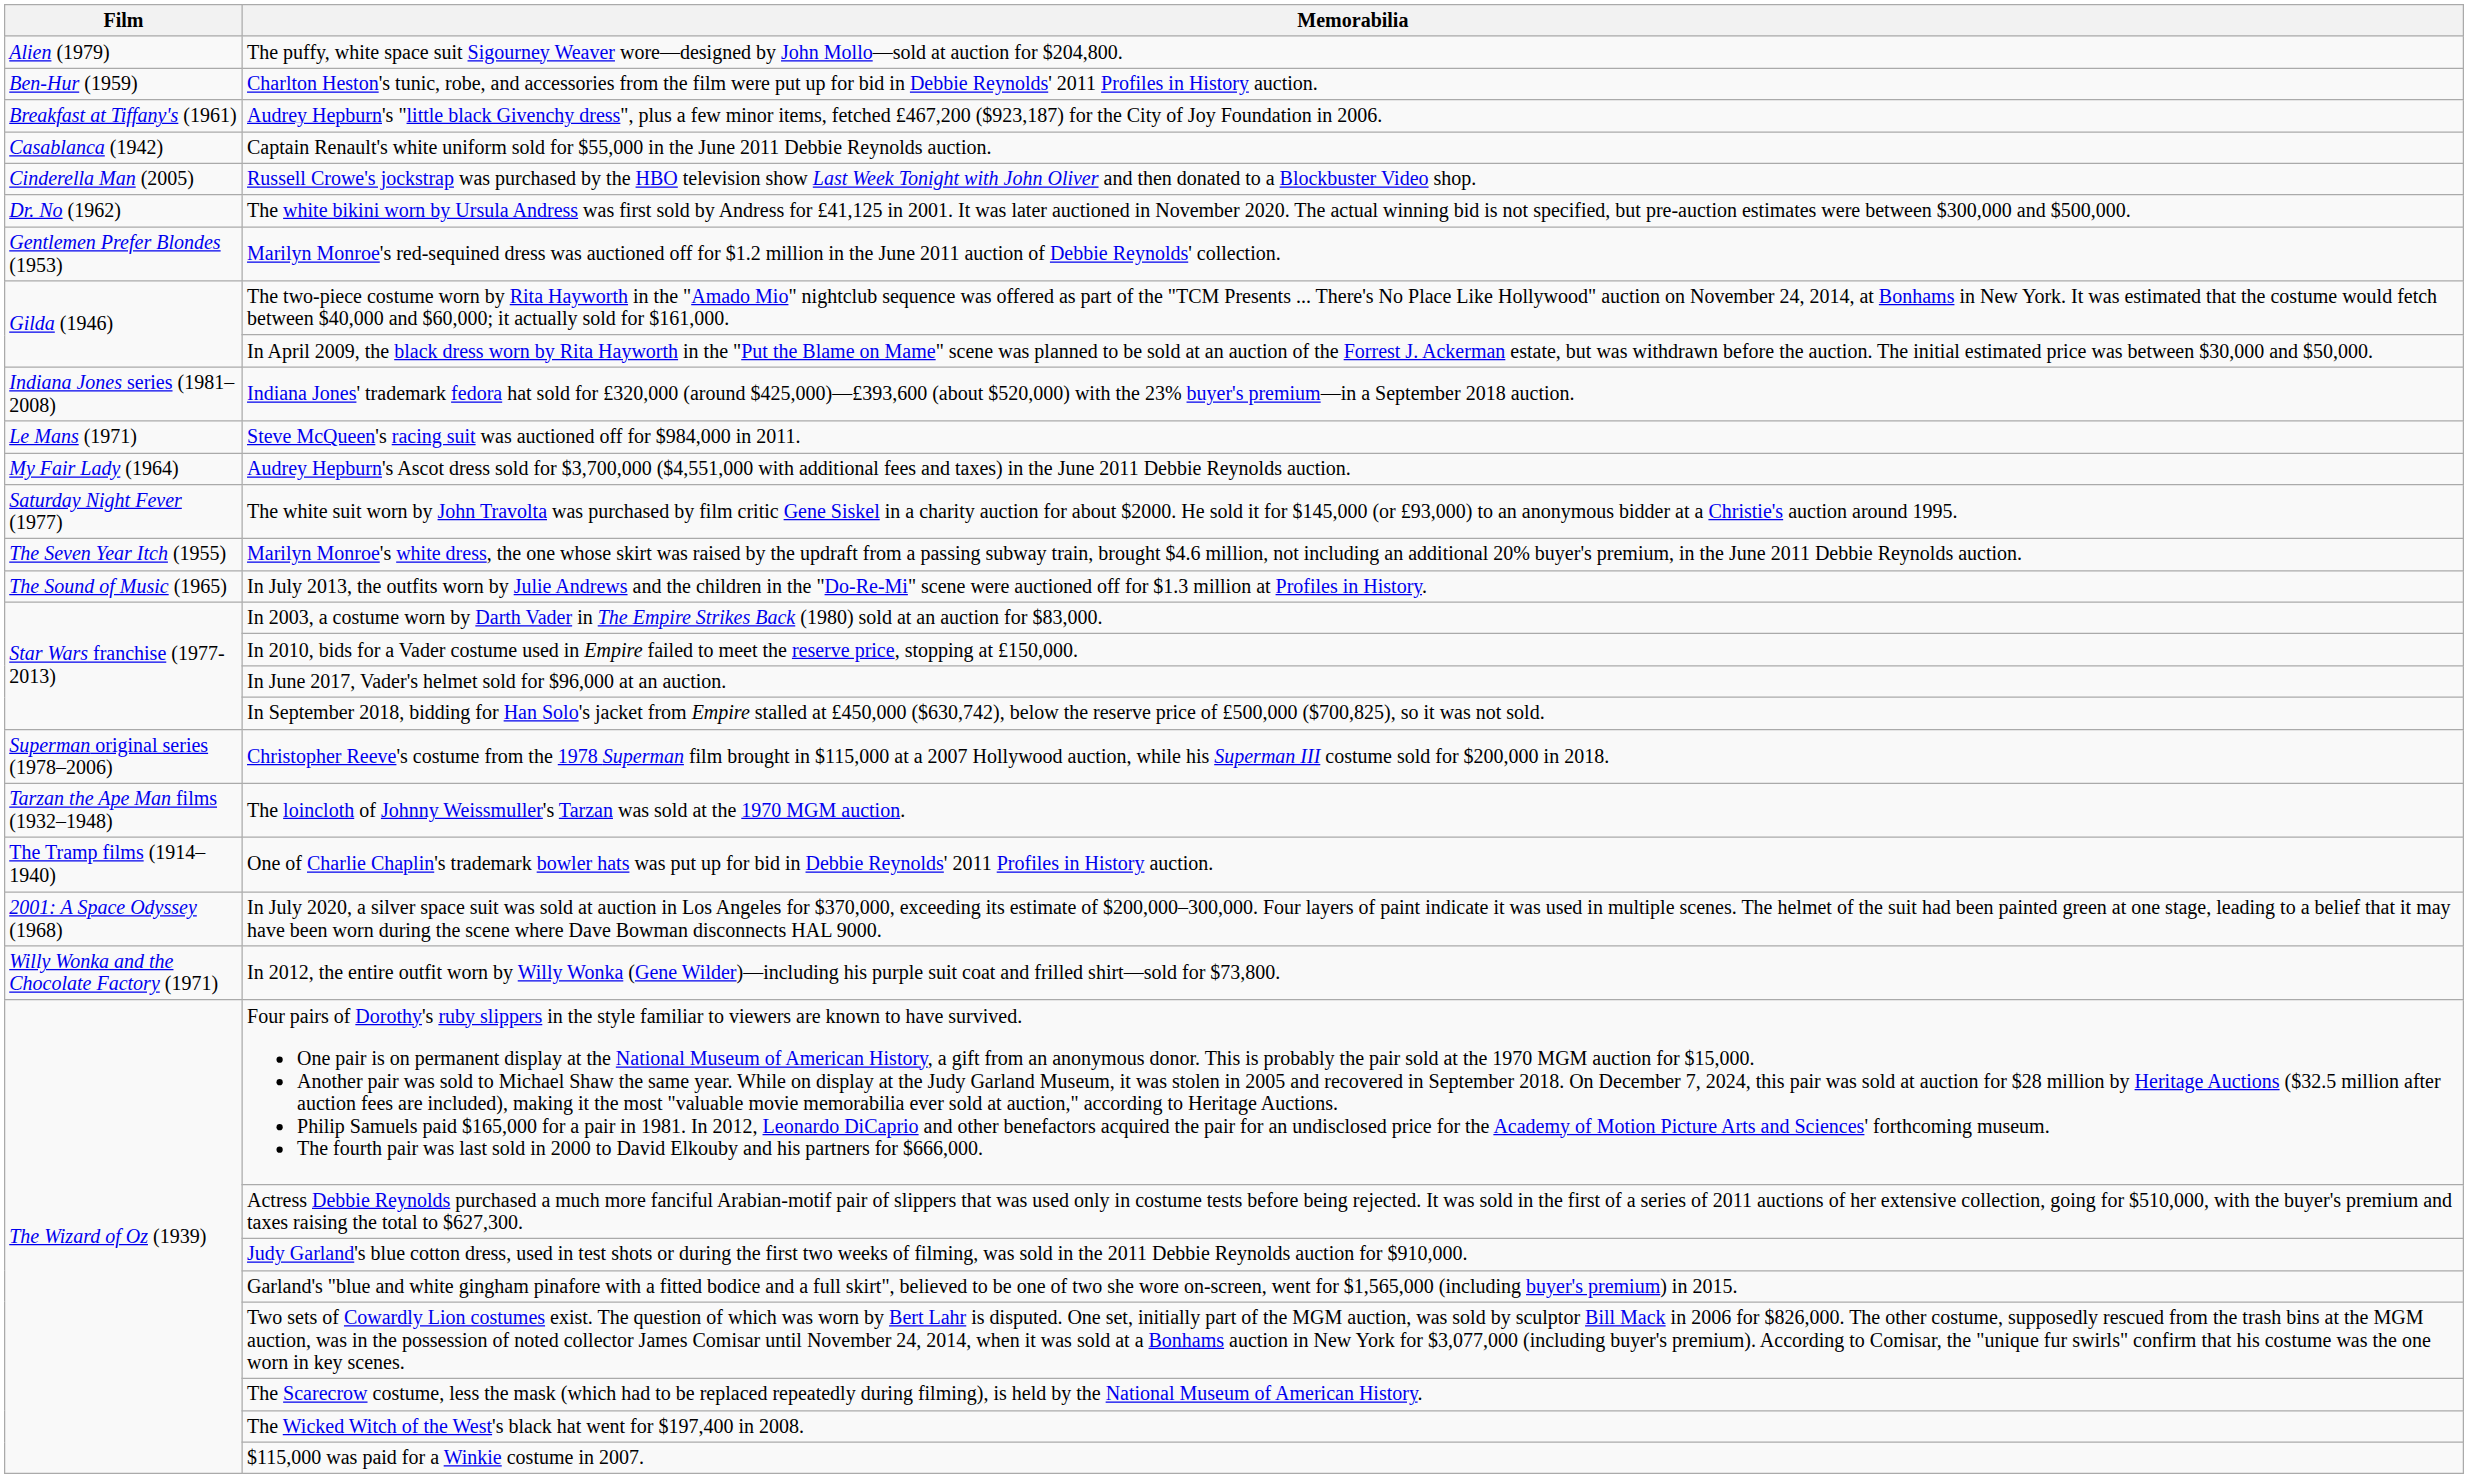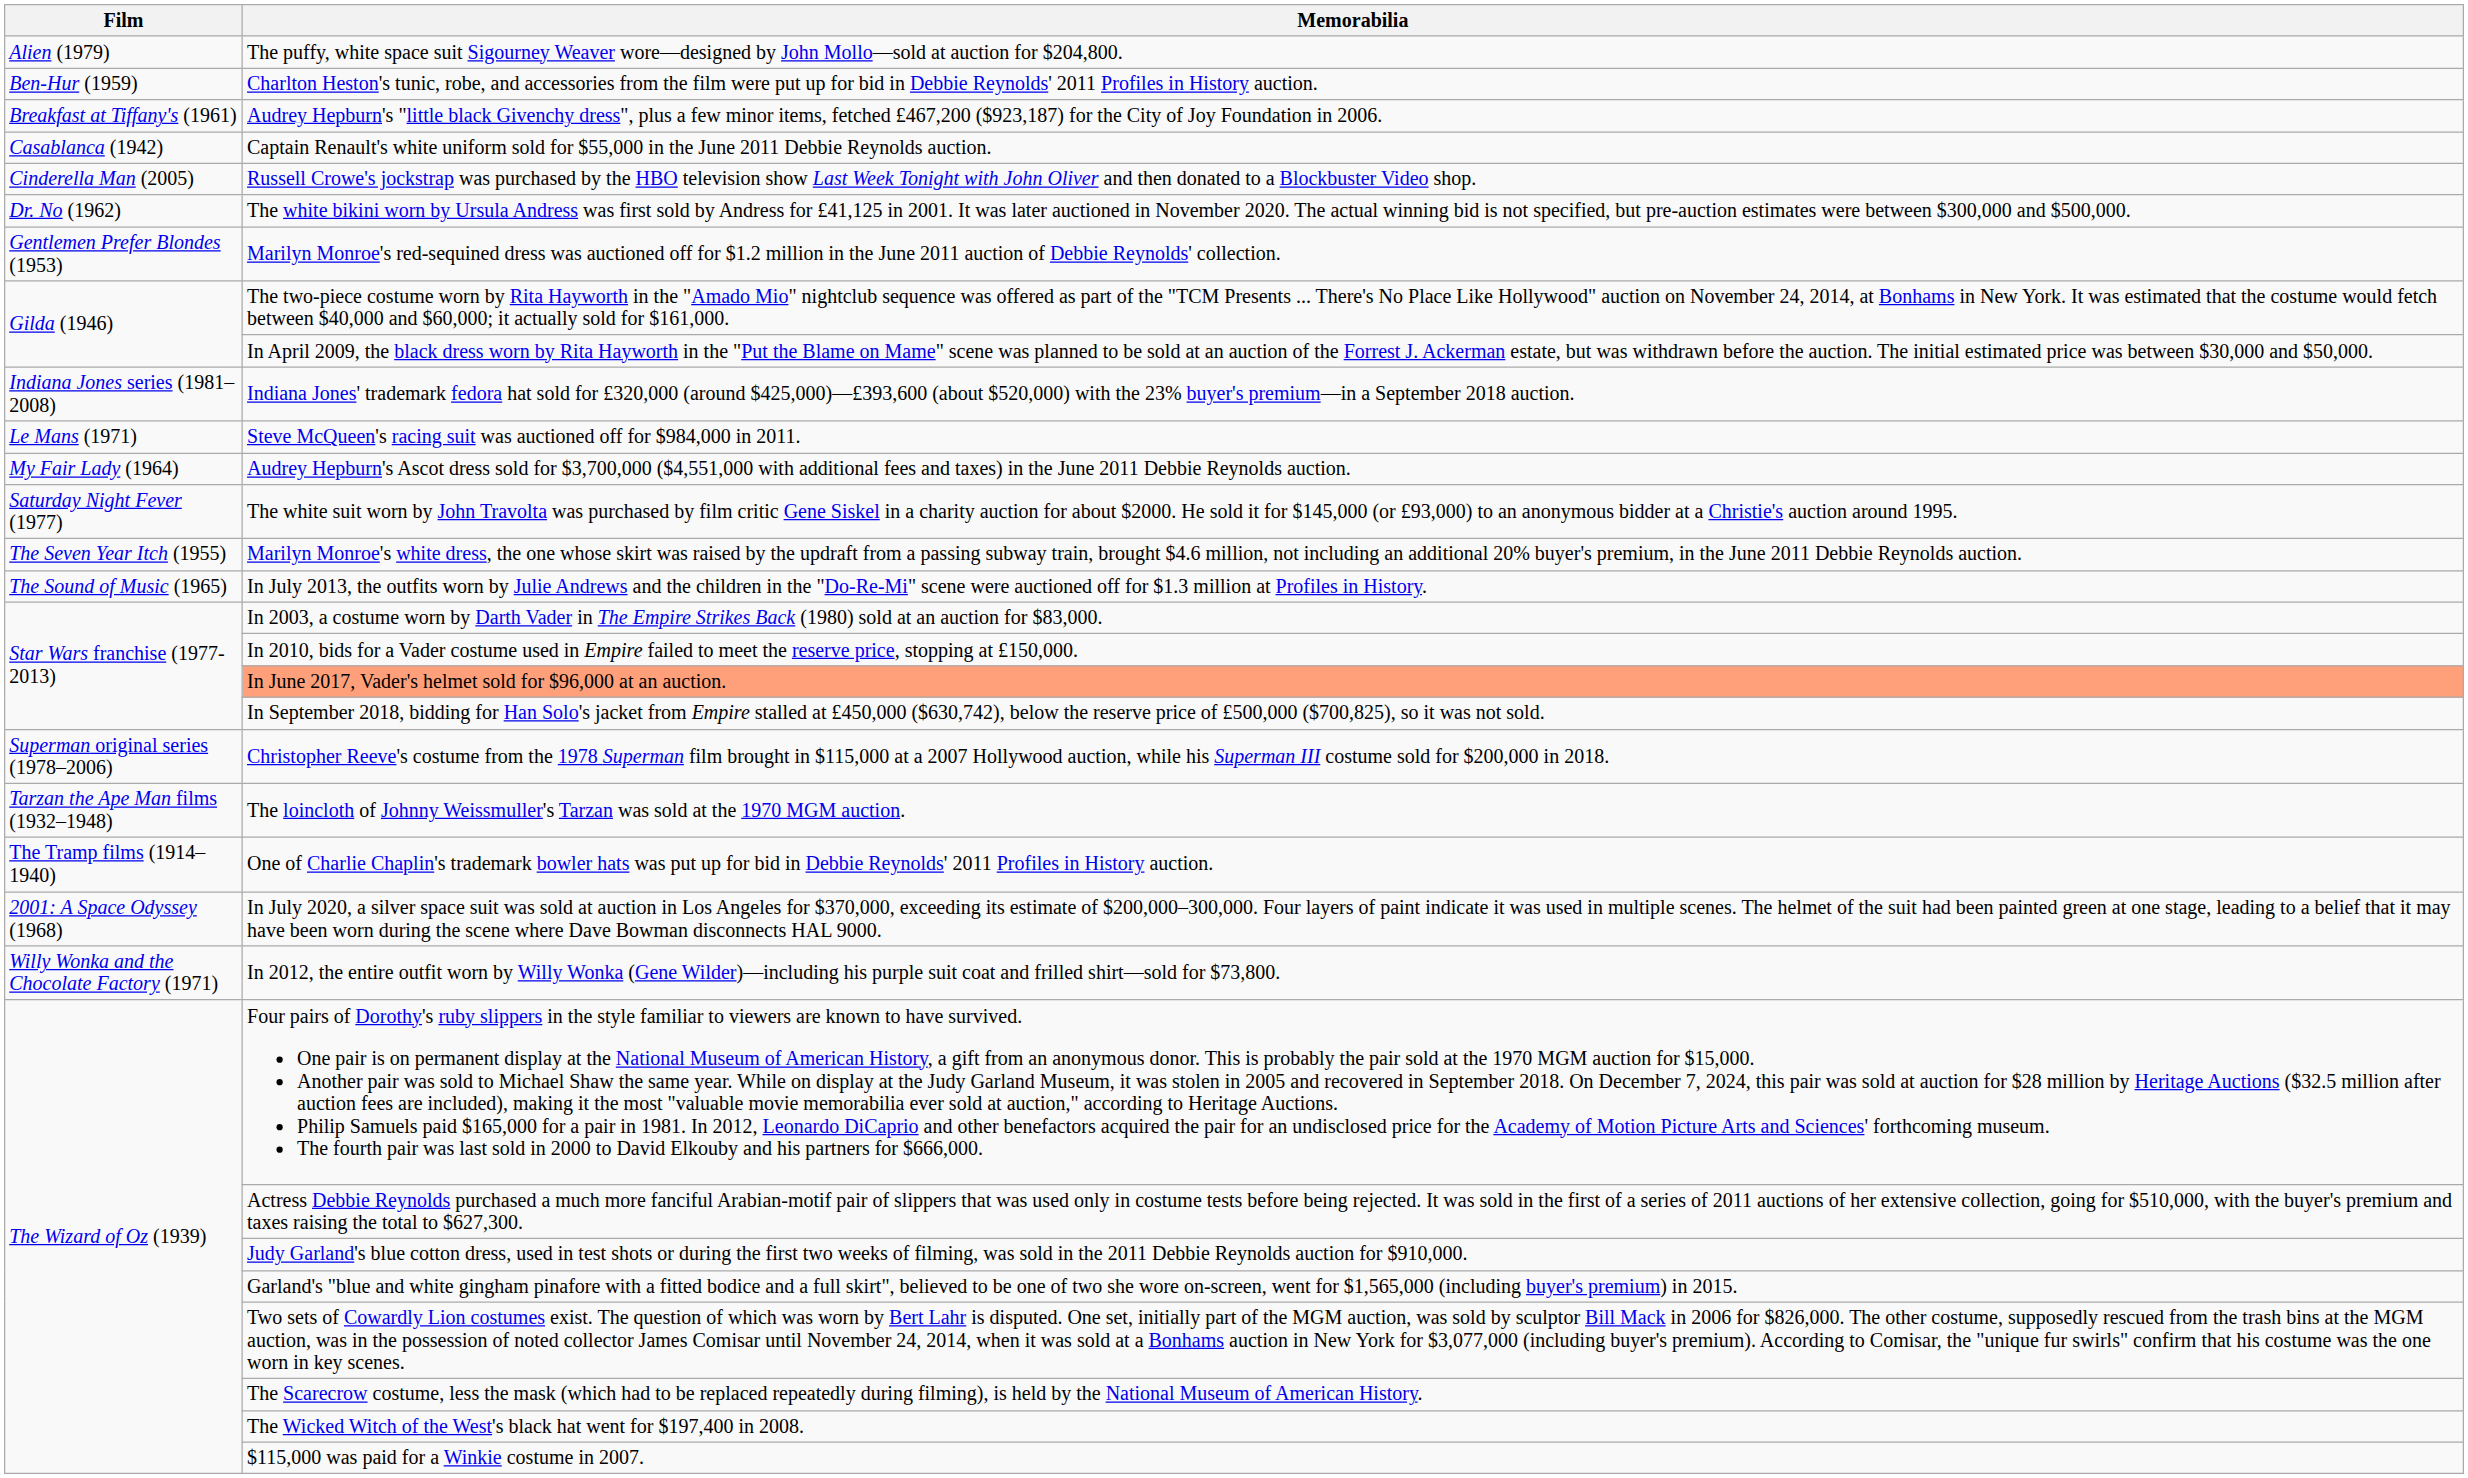(487, 681) no background -> (487, 681) lightsalmon background
